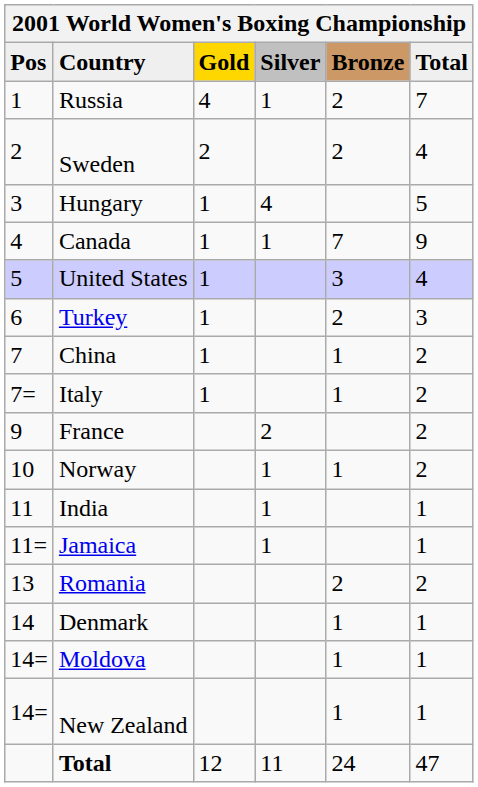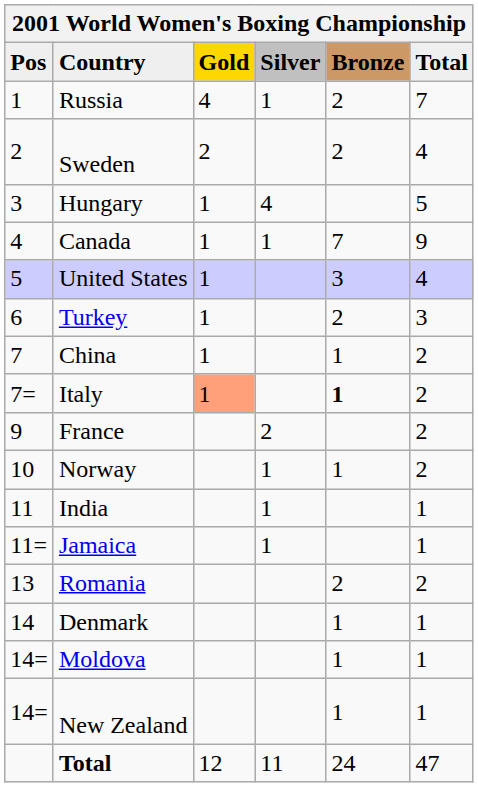(205, 393) no background -> (205, 393) lightsalmon background
(337, 393) normal -> (337, 393) bold
